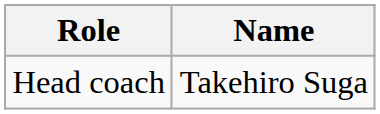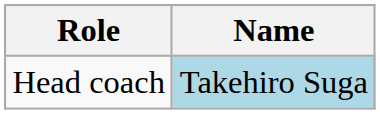(274, 81) no background -> (274, 81) lightblue background
